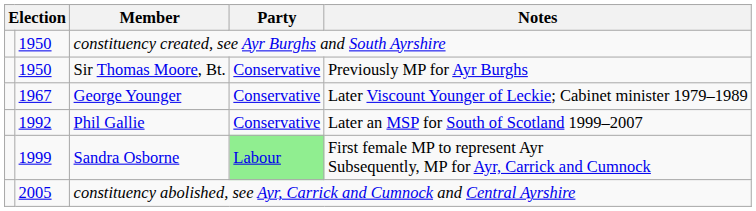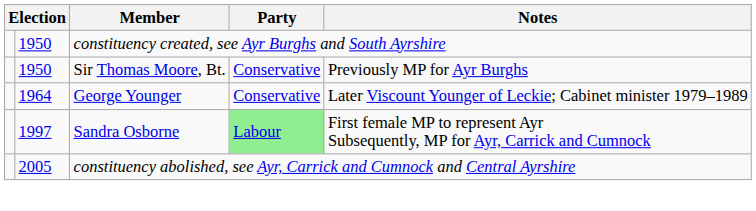(35, 95) 1967 -> (35, 95) 1964
- row: (109, 122)
(35, 157) 1999 -> (35, 131) 1997
